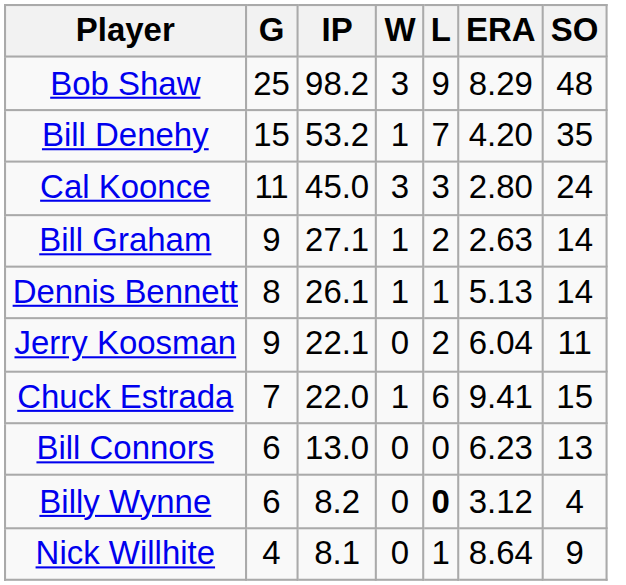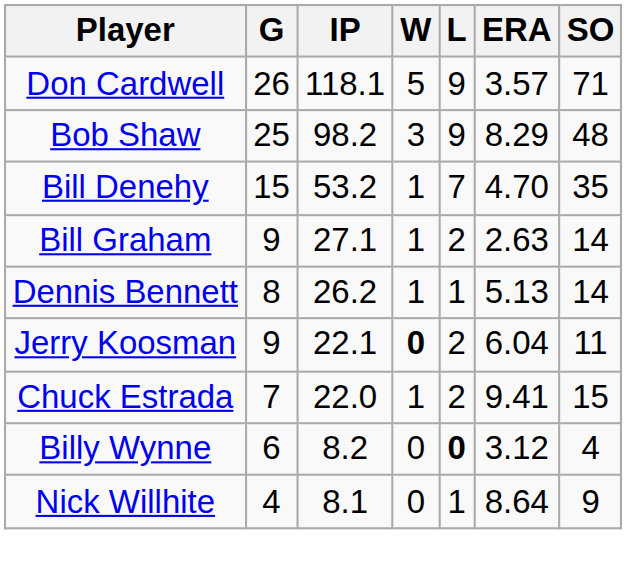+ row: (125, 82)
(501, 135) 4.20 -> (517, 187) 4.70
- row: (125, 187)
(337, 291) 26.1 -> (345, 291) 26.2
(400, 344) normal -> (416, 344) bold
(441, 396) 6 -> (457, 396) 2
- row: (125, 448)
